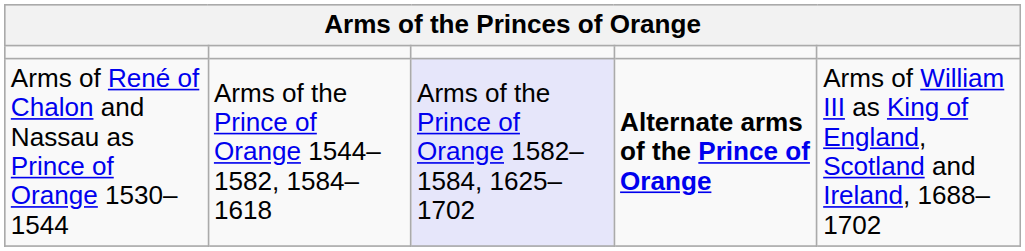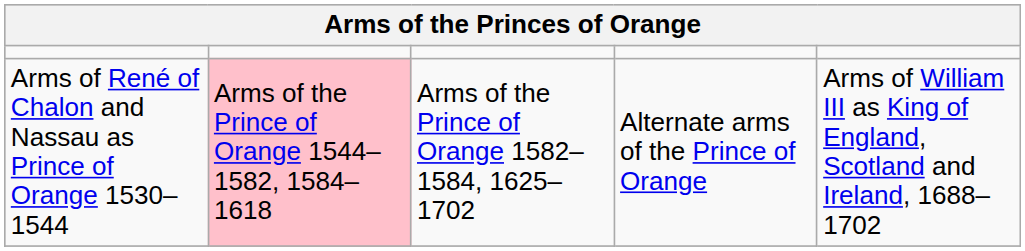(297, 151) no background -> (297, 151) pink background
(500, 151) lavender background -> (500, 151) no background
(715, 151) bold -> (708, 151) normal
